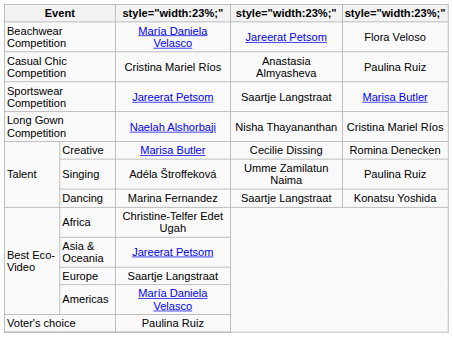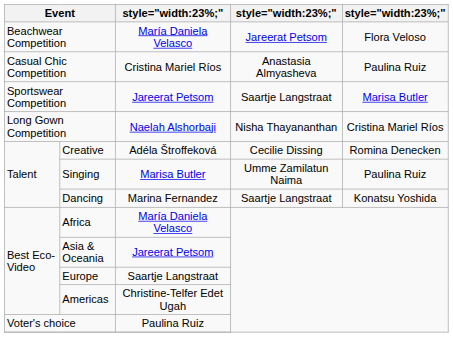(173, 151) Marisa Butler -> (173, 151) Adéla Štroffeková
(173, 175) Adéla Štroffeková -> (173, 175) Marisa Butler
(173, 222) Christine-Telfer Edet Ugah -> (173, 222) María Daniela Velasco
(173, 300) María Daniela Velasco -> (173, 300) Christine-Telfer Edet Ugah
